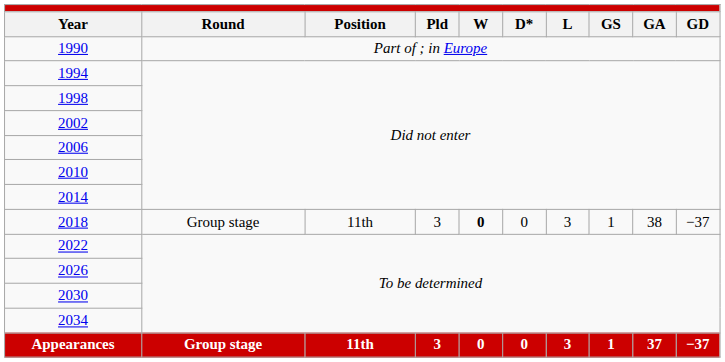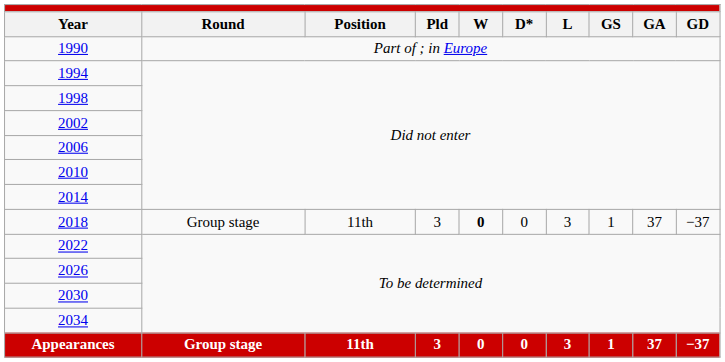(654, 221) 38 -> (654, 221) 37
